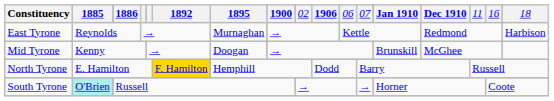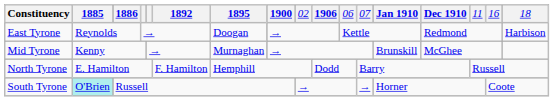(239, 32) Murnaghan -> (231, 32) Doogan
(231, 50) Doogan -> (239, 50) Murnaghan
(181, 68) gold background -> (181, 68) no background
